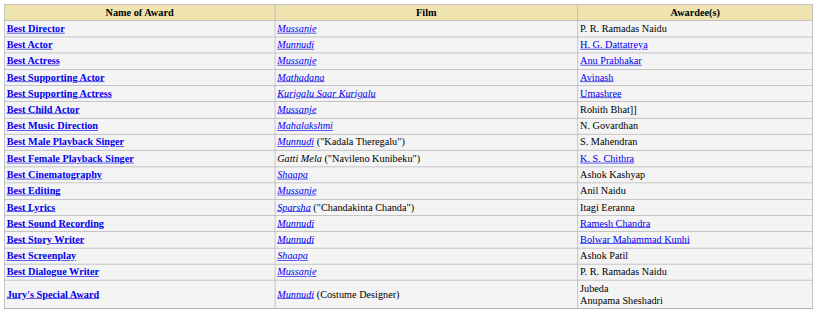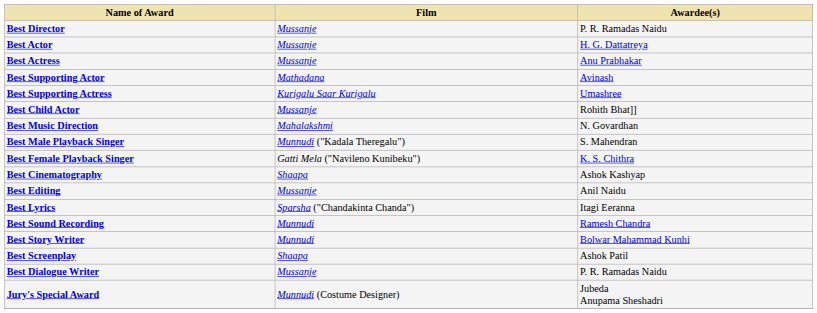(296, 45) Munnudi -> (297, 45) Mussanje
